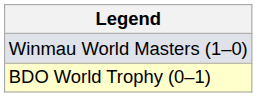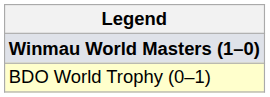(128, 48) normal -> (134, 48) bold
